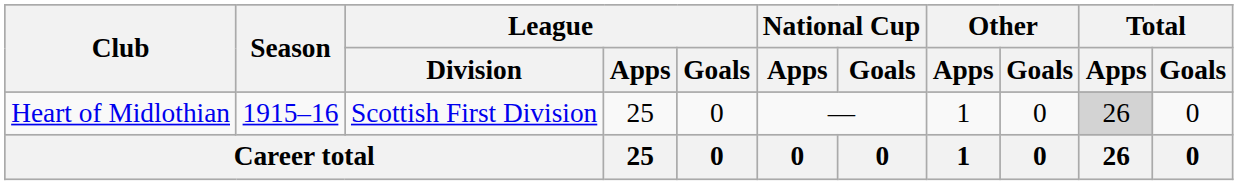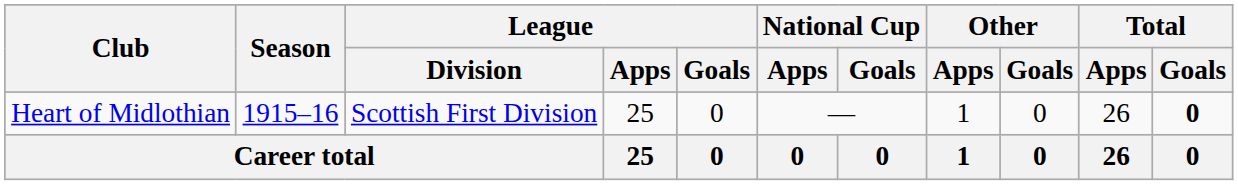(1116, 112) lightgrey background -> (1116, 112) no background
(1193, 112) normal -> (1193, 112) bold
